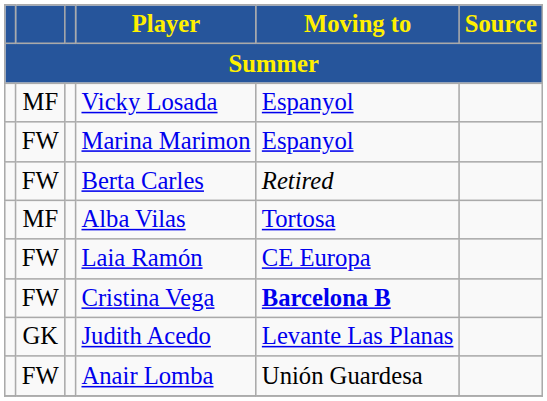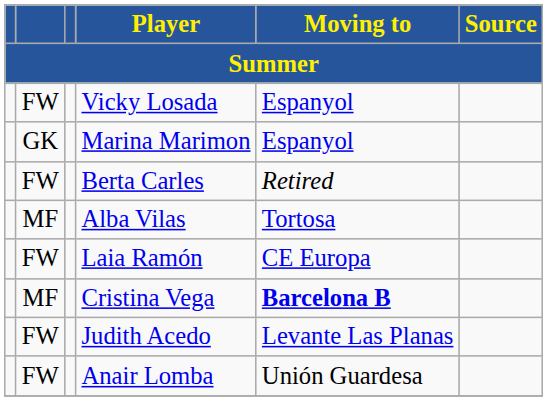(40, 102) MF -> (40, 102) FW
(40, 141) FW -> (40, 141) GK
(40, 297) FW -> (40, 297) MF
(40, 336) GK -> (40, 336) FW
